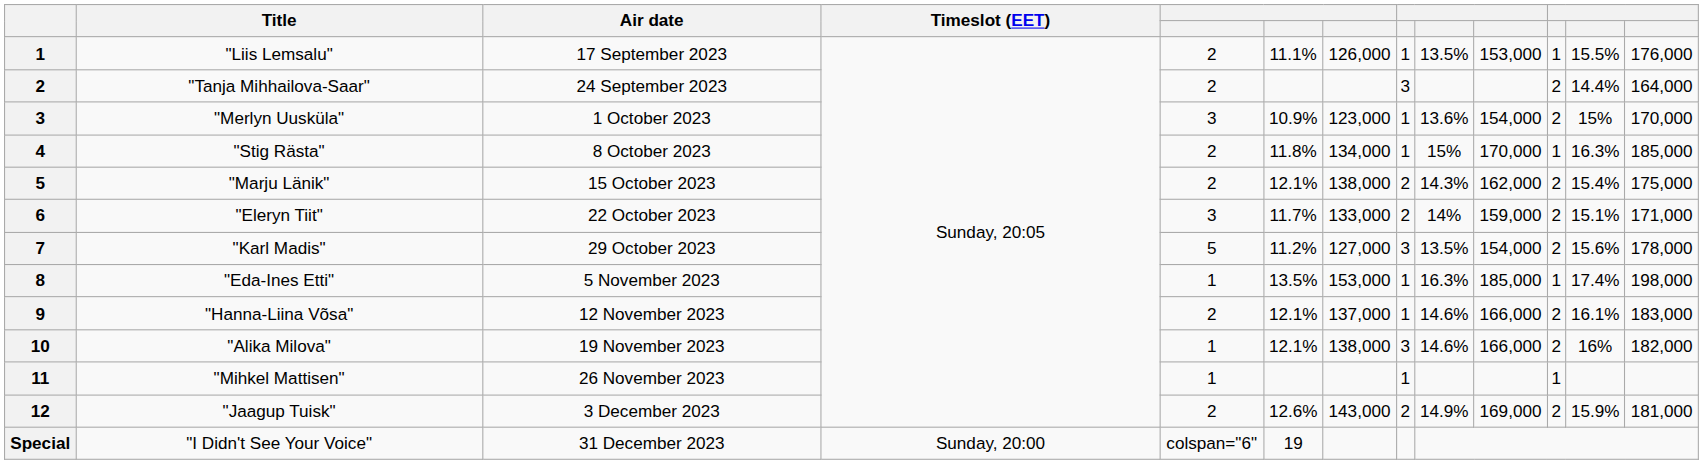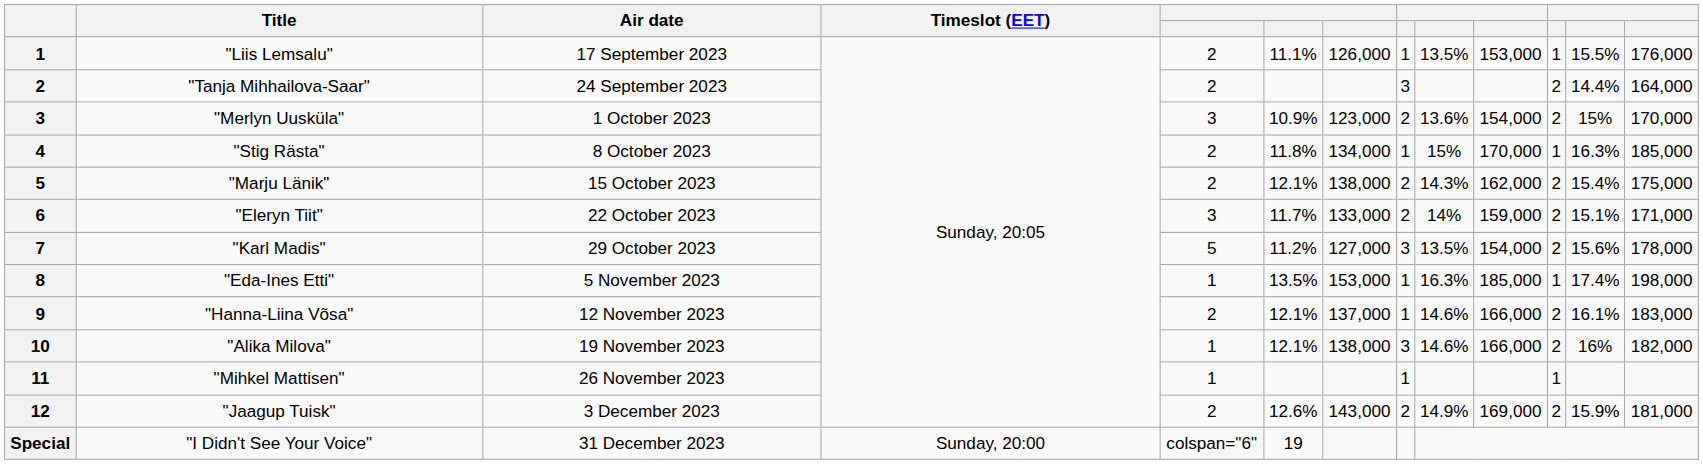(1405, 118) 1 -> (1405, 118) 2
